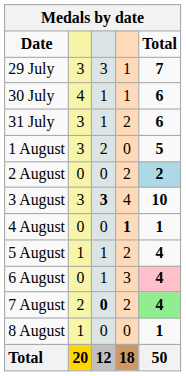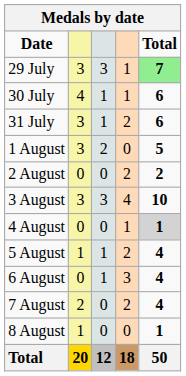(159, 70) no background -> (159, 70) lightgreen background
(159, 174) lightblue background -> (159, 174) no background
(104, 200) bold -> (104, 200) normal
(127, 226) bold -> (127, 226) normal
(159, 226) no background -> (159, 226) lightgrey background
(159, 279) pink background -> (159, 279) no background
(104, 305) bold -> (104, 305) normal
(159, 305) lightgreen background -> (159, 305) no background
